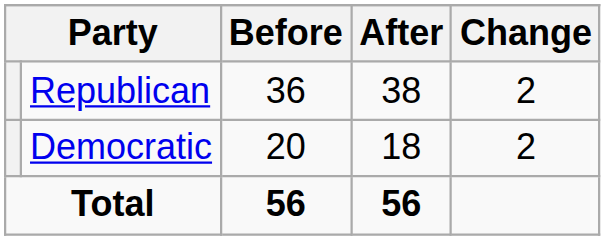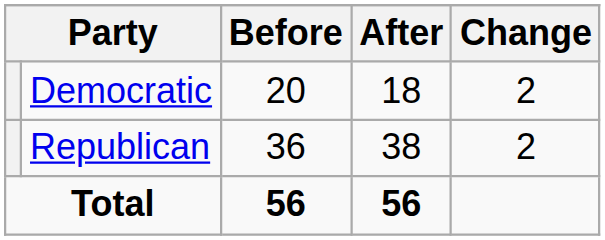rows swapped: (120, 90) <-> (121, 147)
